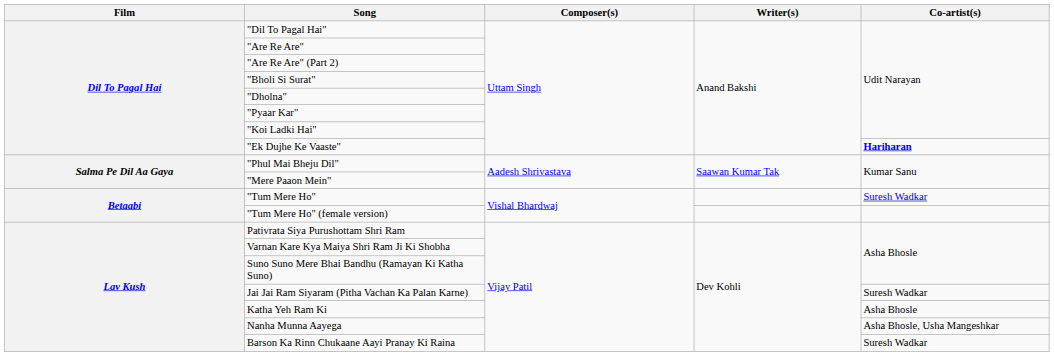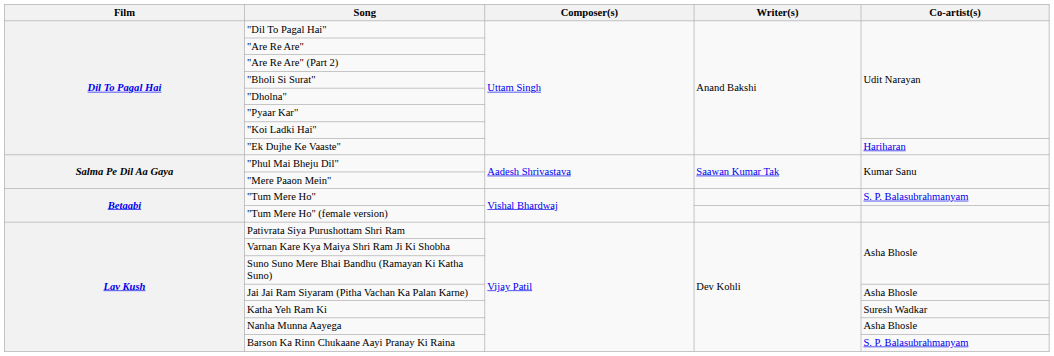(888, 146) bold -> (885, 146) normal
(895, 197) Suresh Wadkar -> (916, 197) S. P. Balasubrahmanyam
(895, 292) Suresh Wadkar -> (890, 292) Asha Bhosle
(890, 309) Asha Bhosle -> (895, 309) Suresh Wadkar
(931, 326) Asha Bhosle, Usha Mangeshkar -> (890, 326) Asha Bhosle
(895, 342) Suresh Wadkar -> (916, 342) S. P. Balasubrahmanyam
